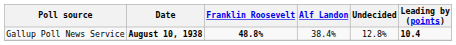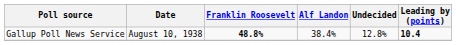(165, 34) bold -> (165, 34) normal
